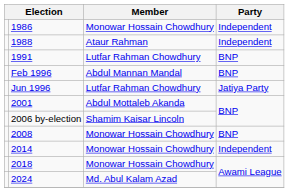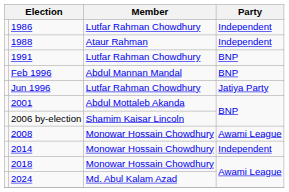(150, 27) Monowar Hossain Chowdhury -> (143, 27) Lutfar Rahman Chowdhury
(228, 133) BNP -> (250, 133) Awami League
